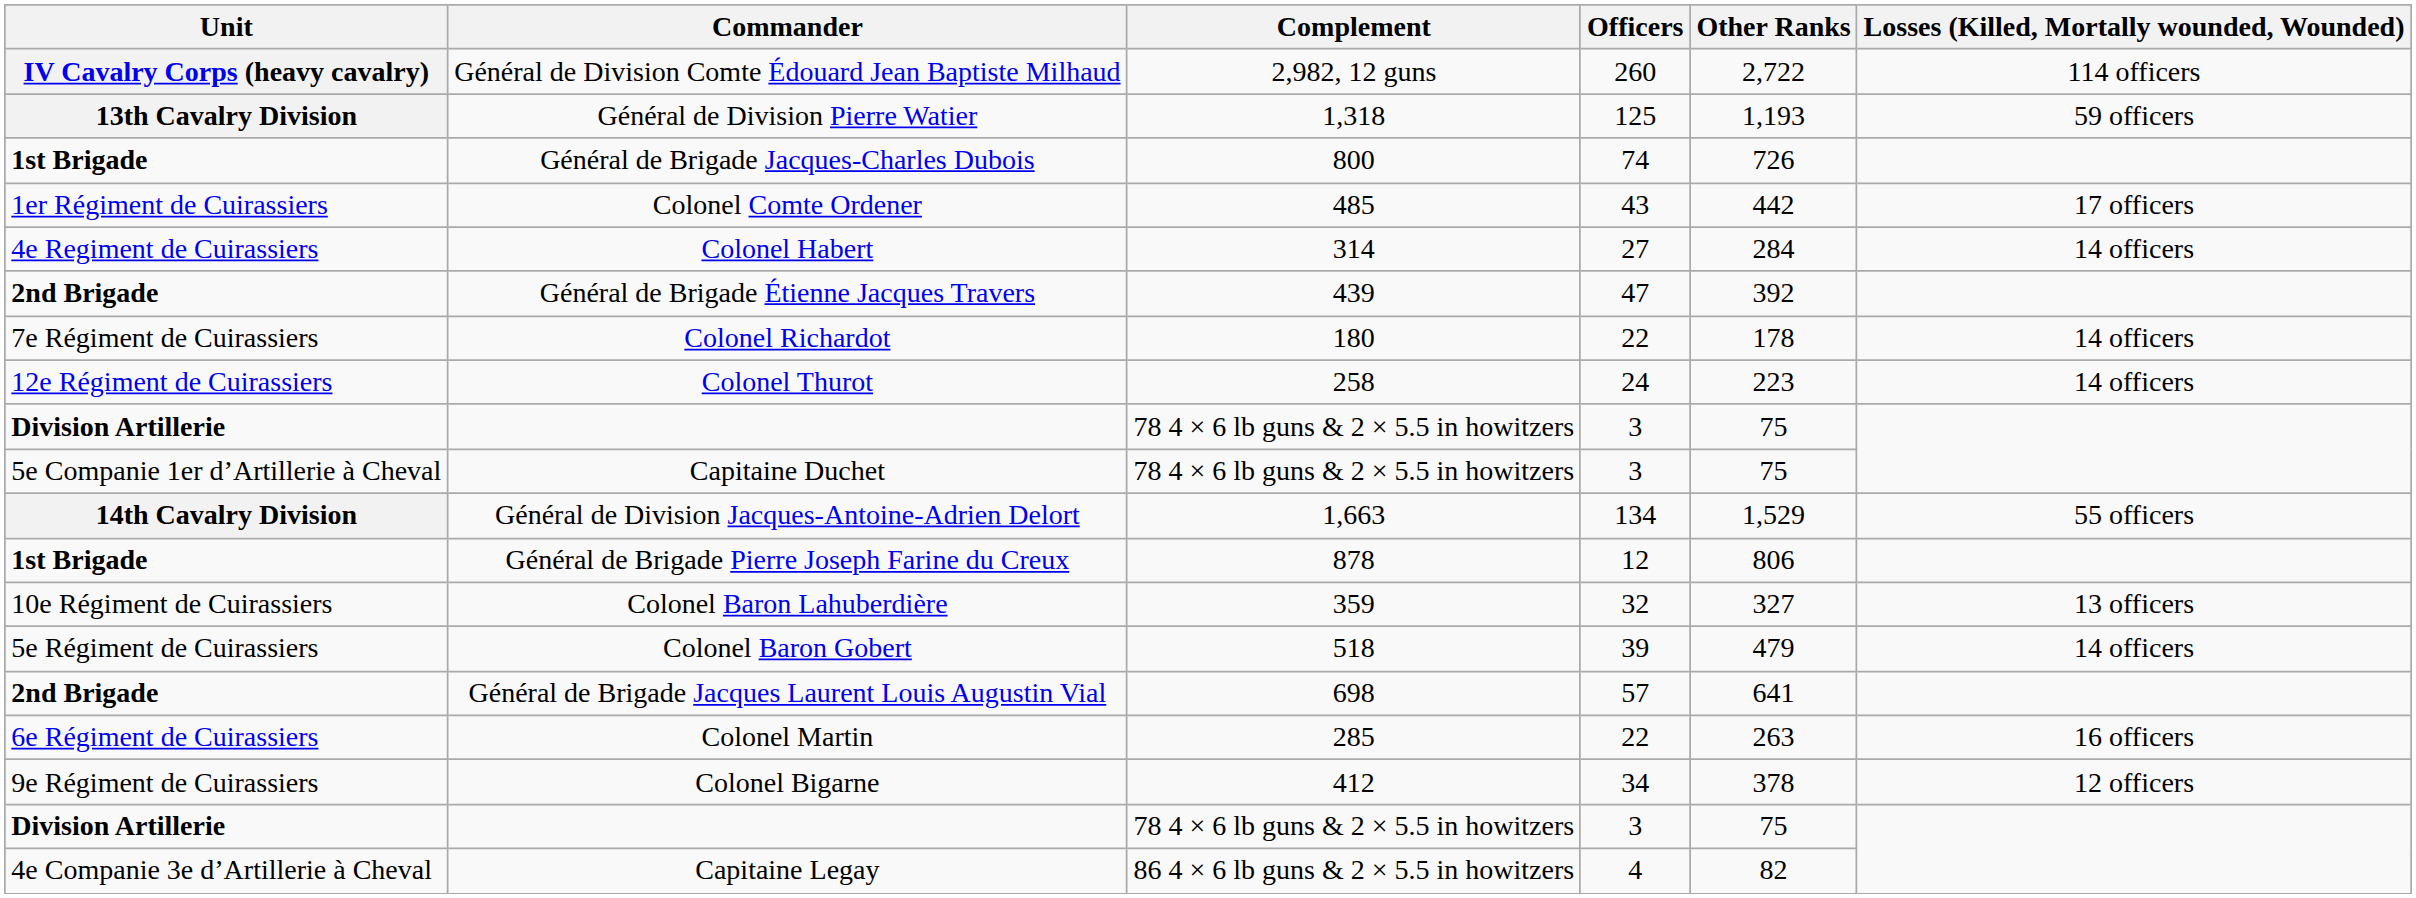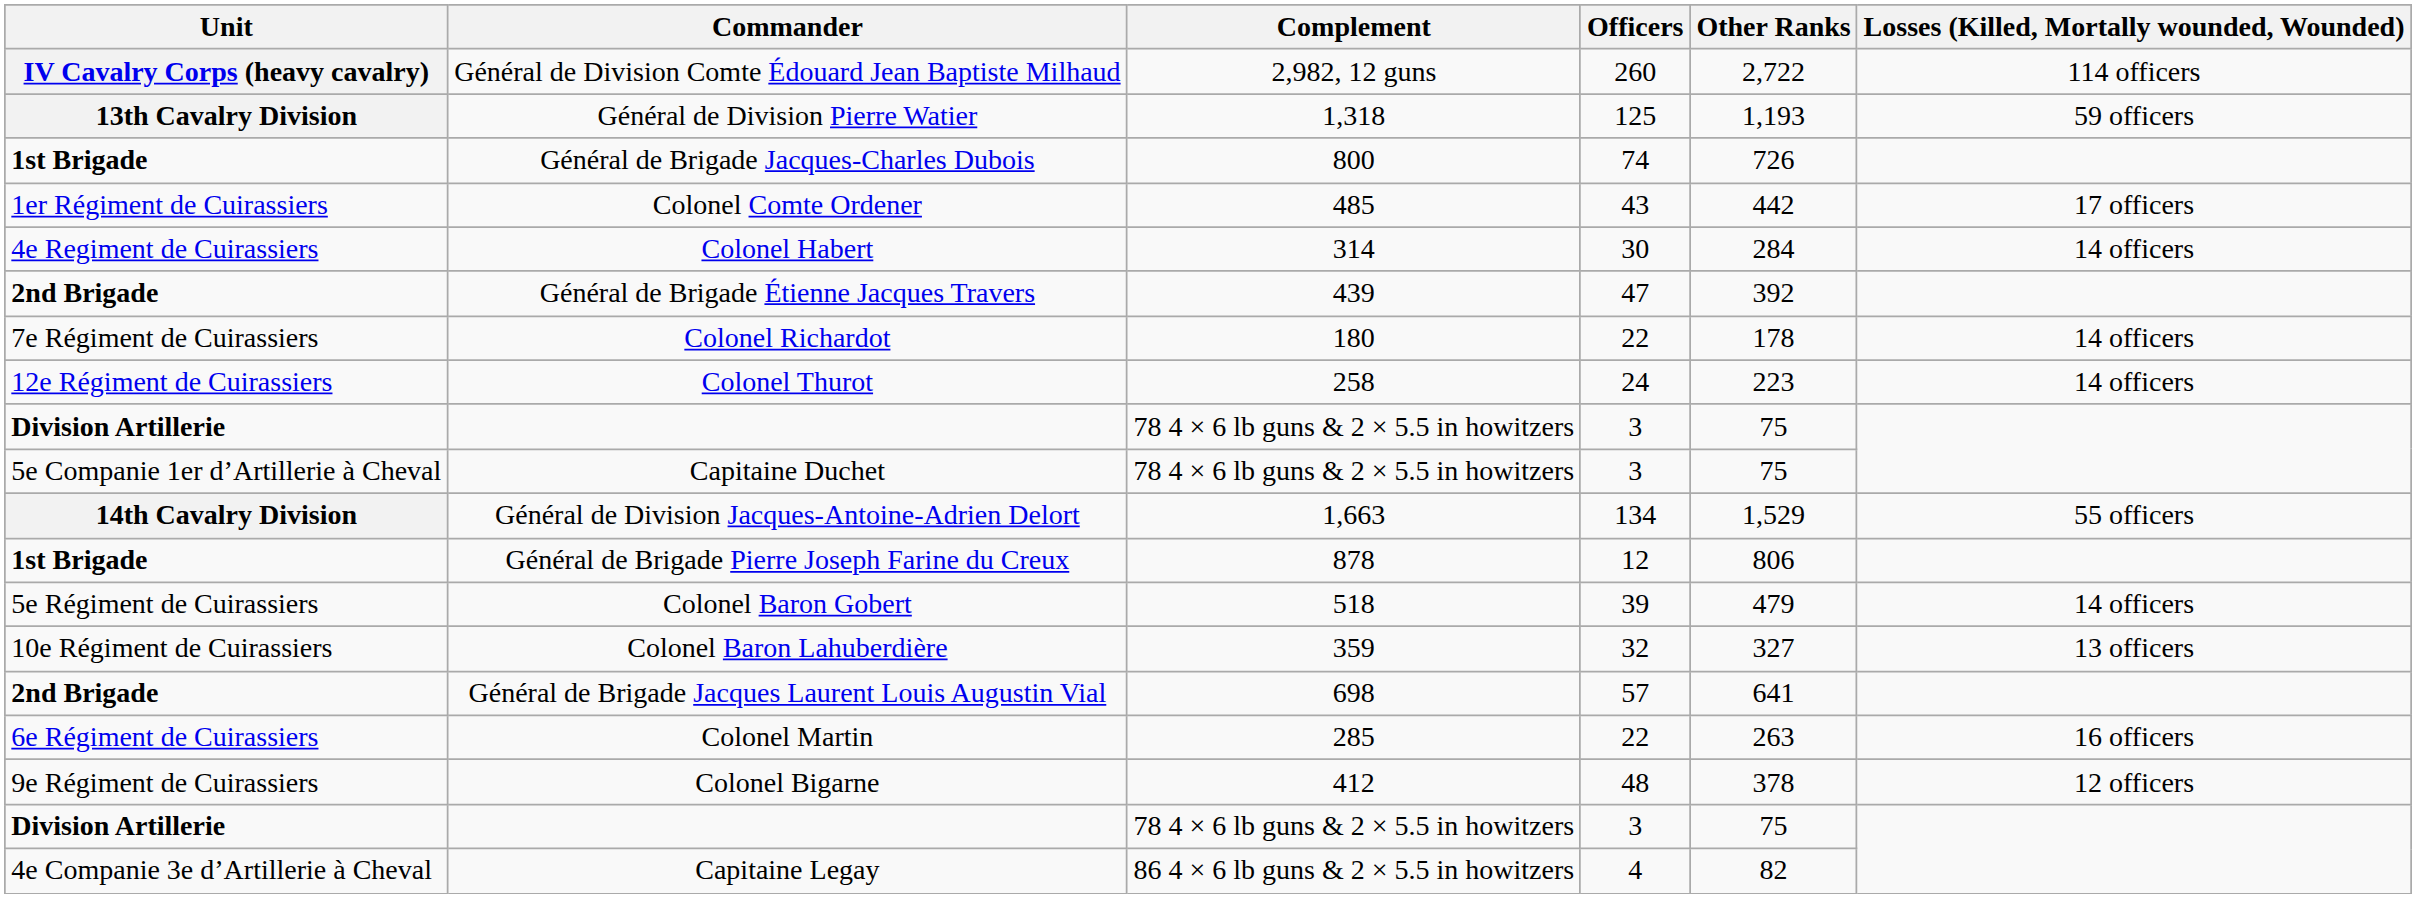(1635, 248) 27 -> (1635, 248) 30
rows swapped: (787, 648) <-> (787, 603)
(1635, 781) 34 -> (1635, 781) 48
